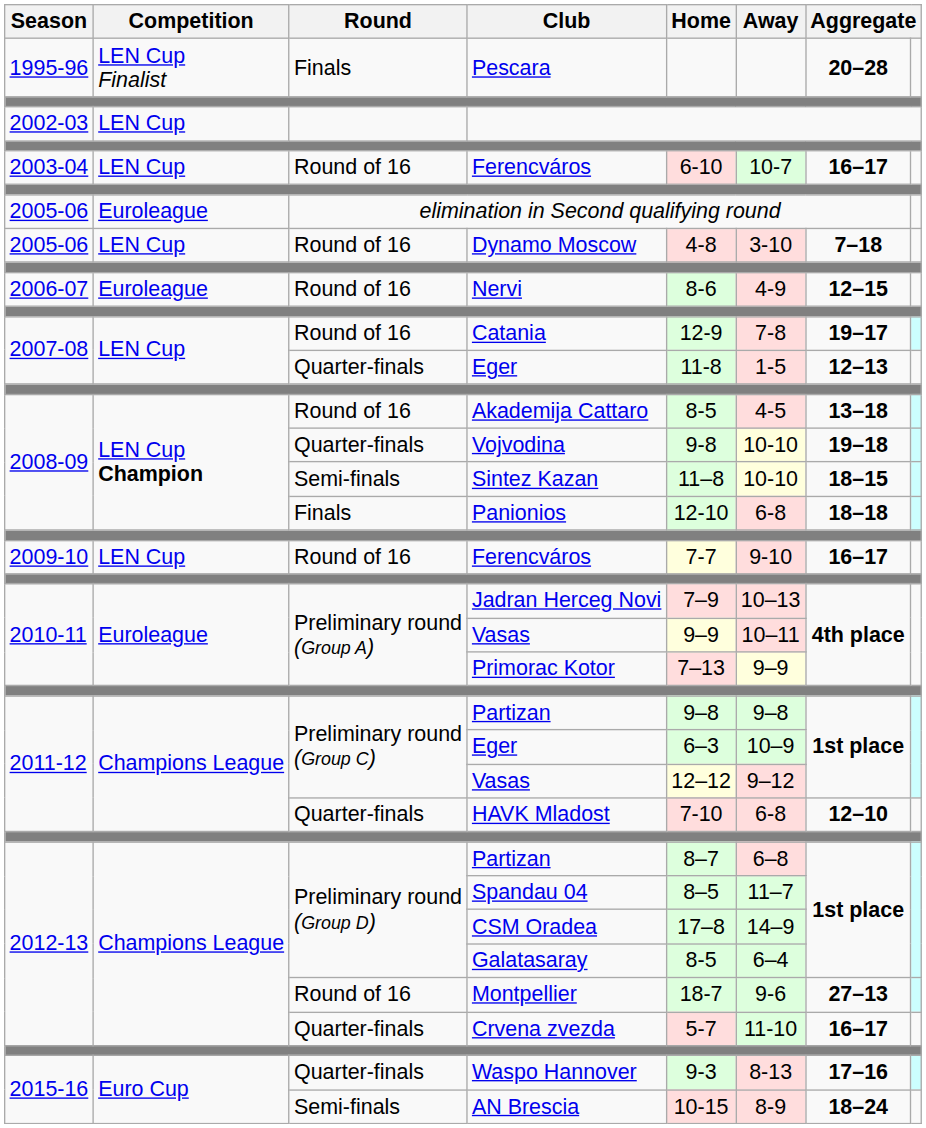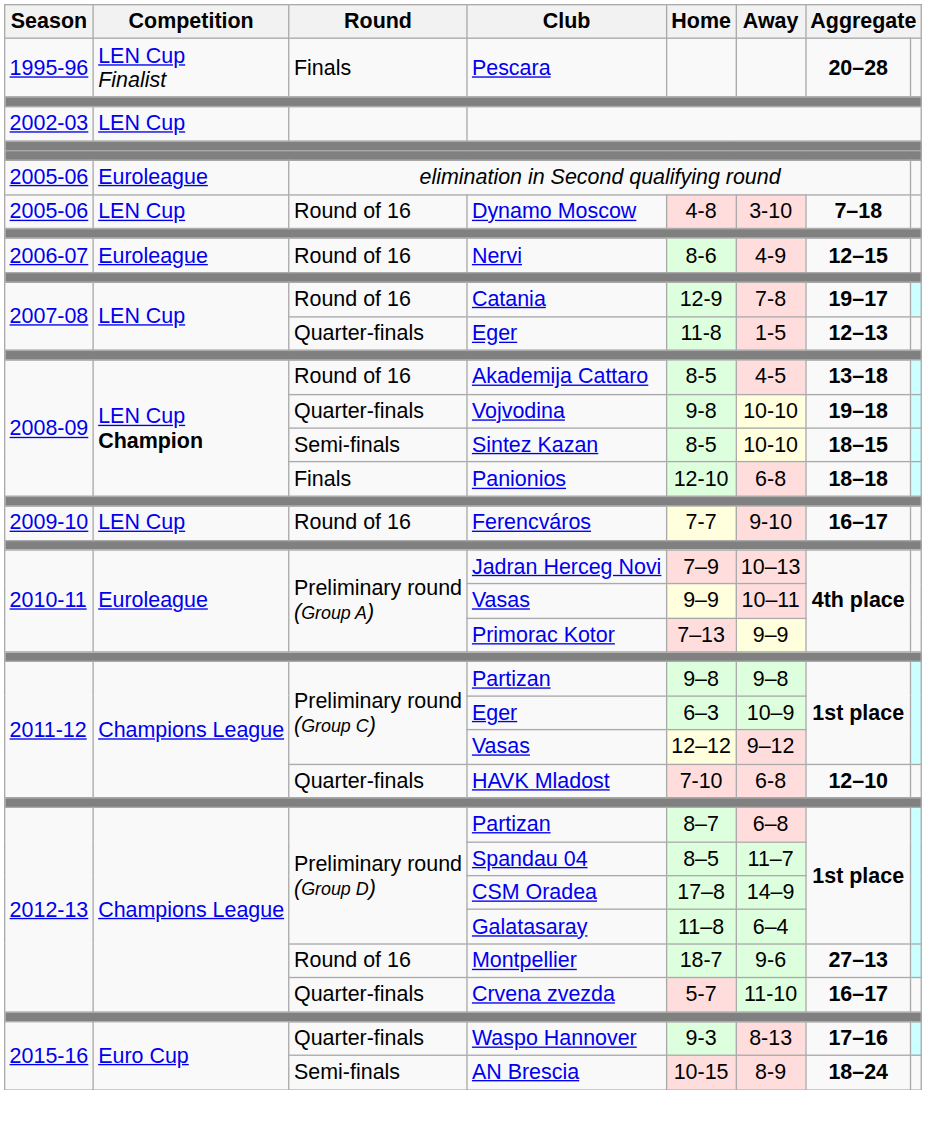- row: (49, 167)
(701, 478) 11–8 -> (701, 444) 8-5
(701, 960) 8-5 -> (701, 926) 11–8
